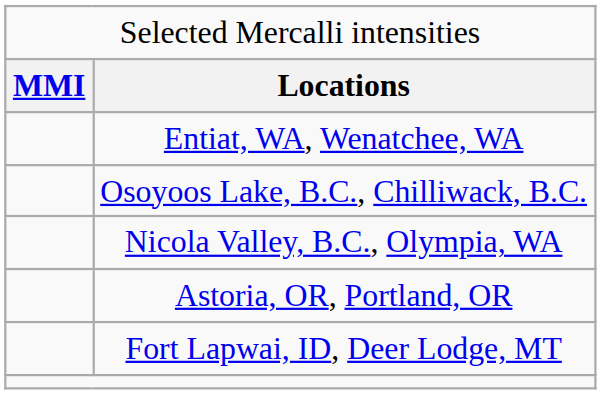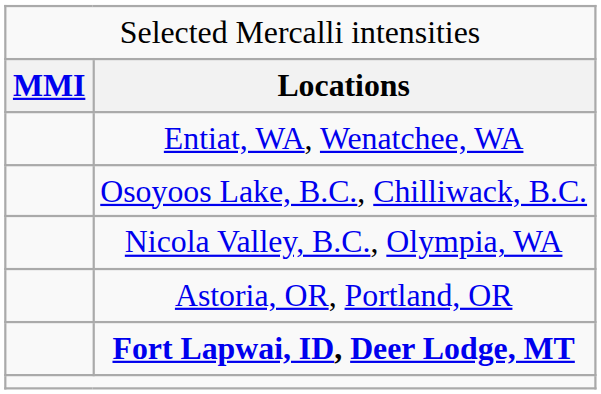(344, 347) normal -> (344, 347) bold
